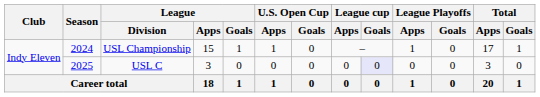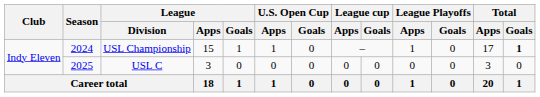(519, 48) normal -> (519, 48) bold
(377, 65) lavender background -> (377, 65) no background
